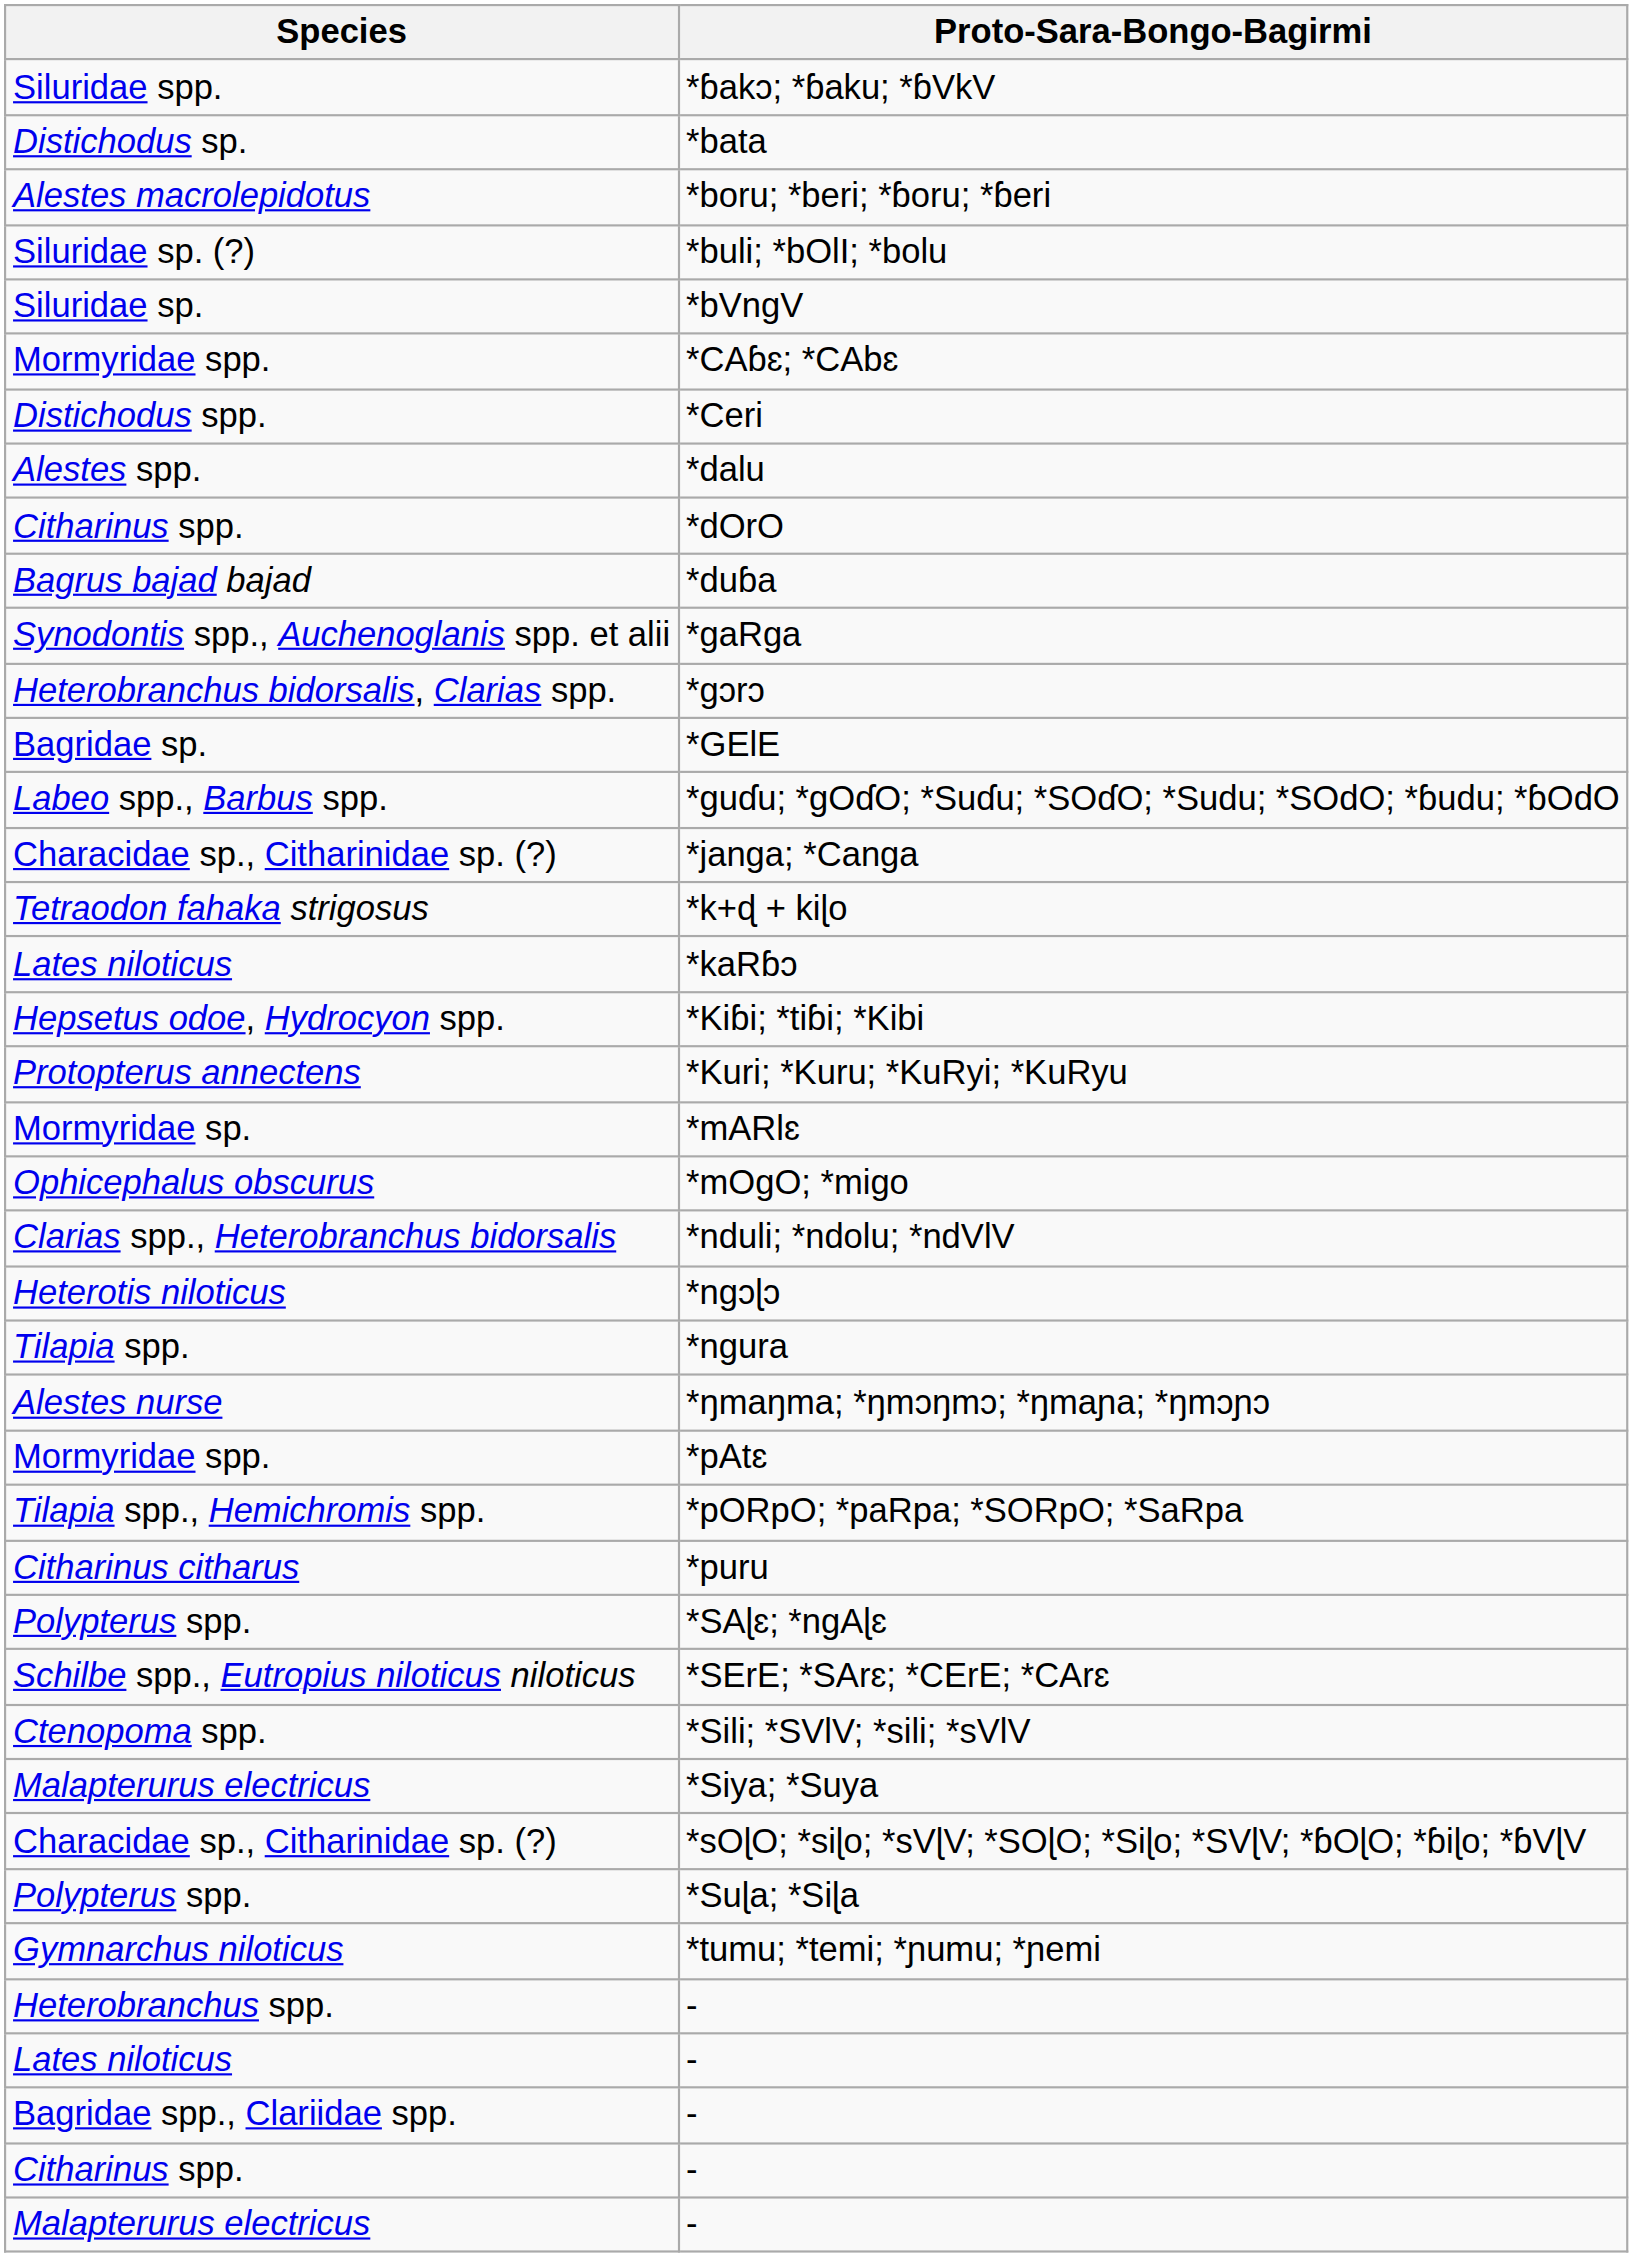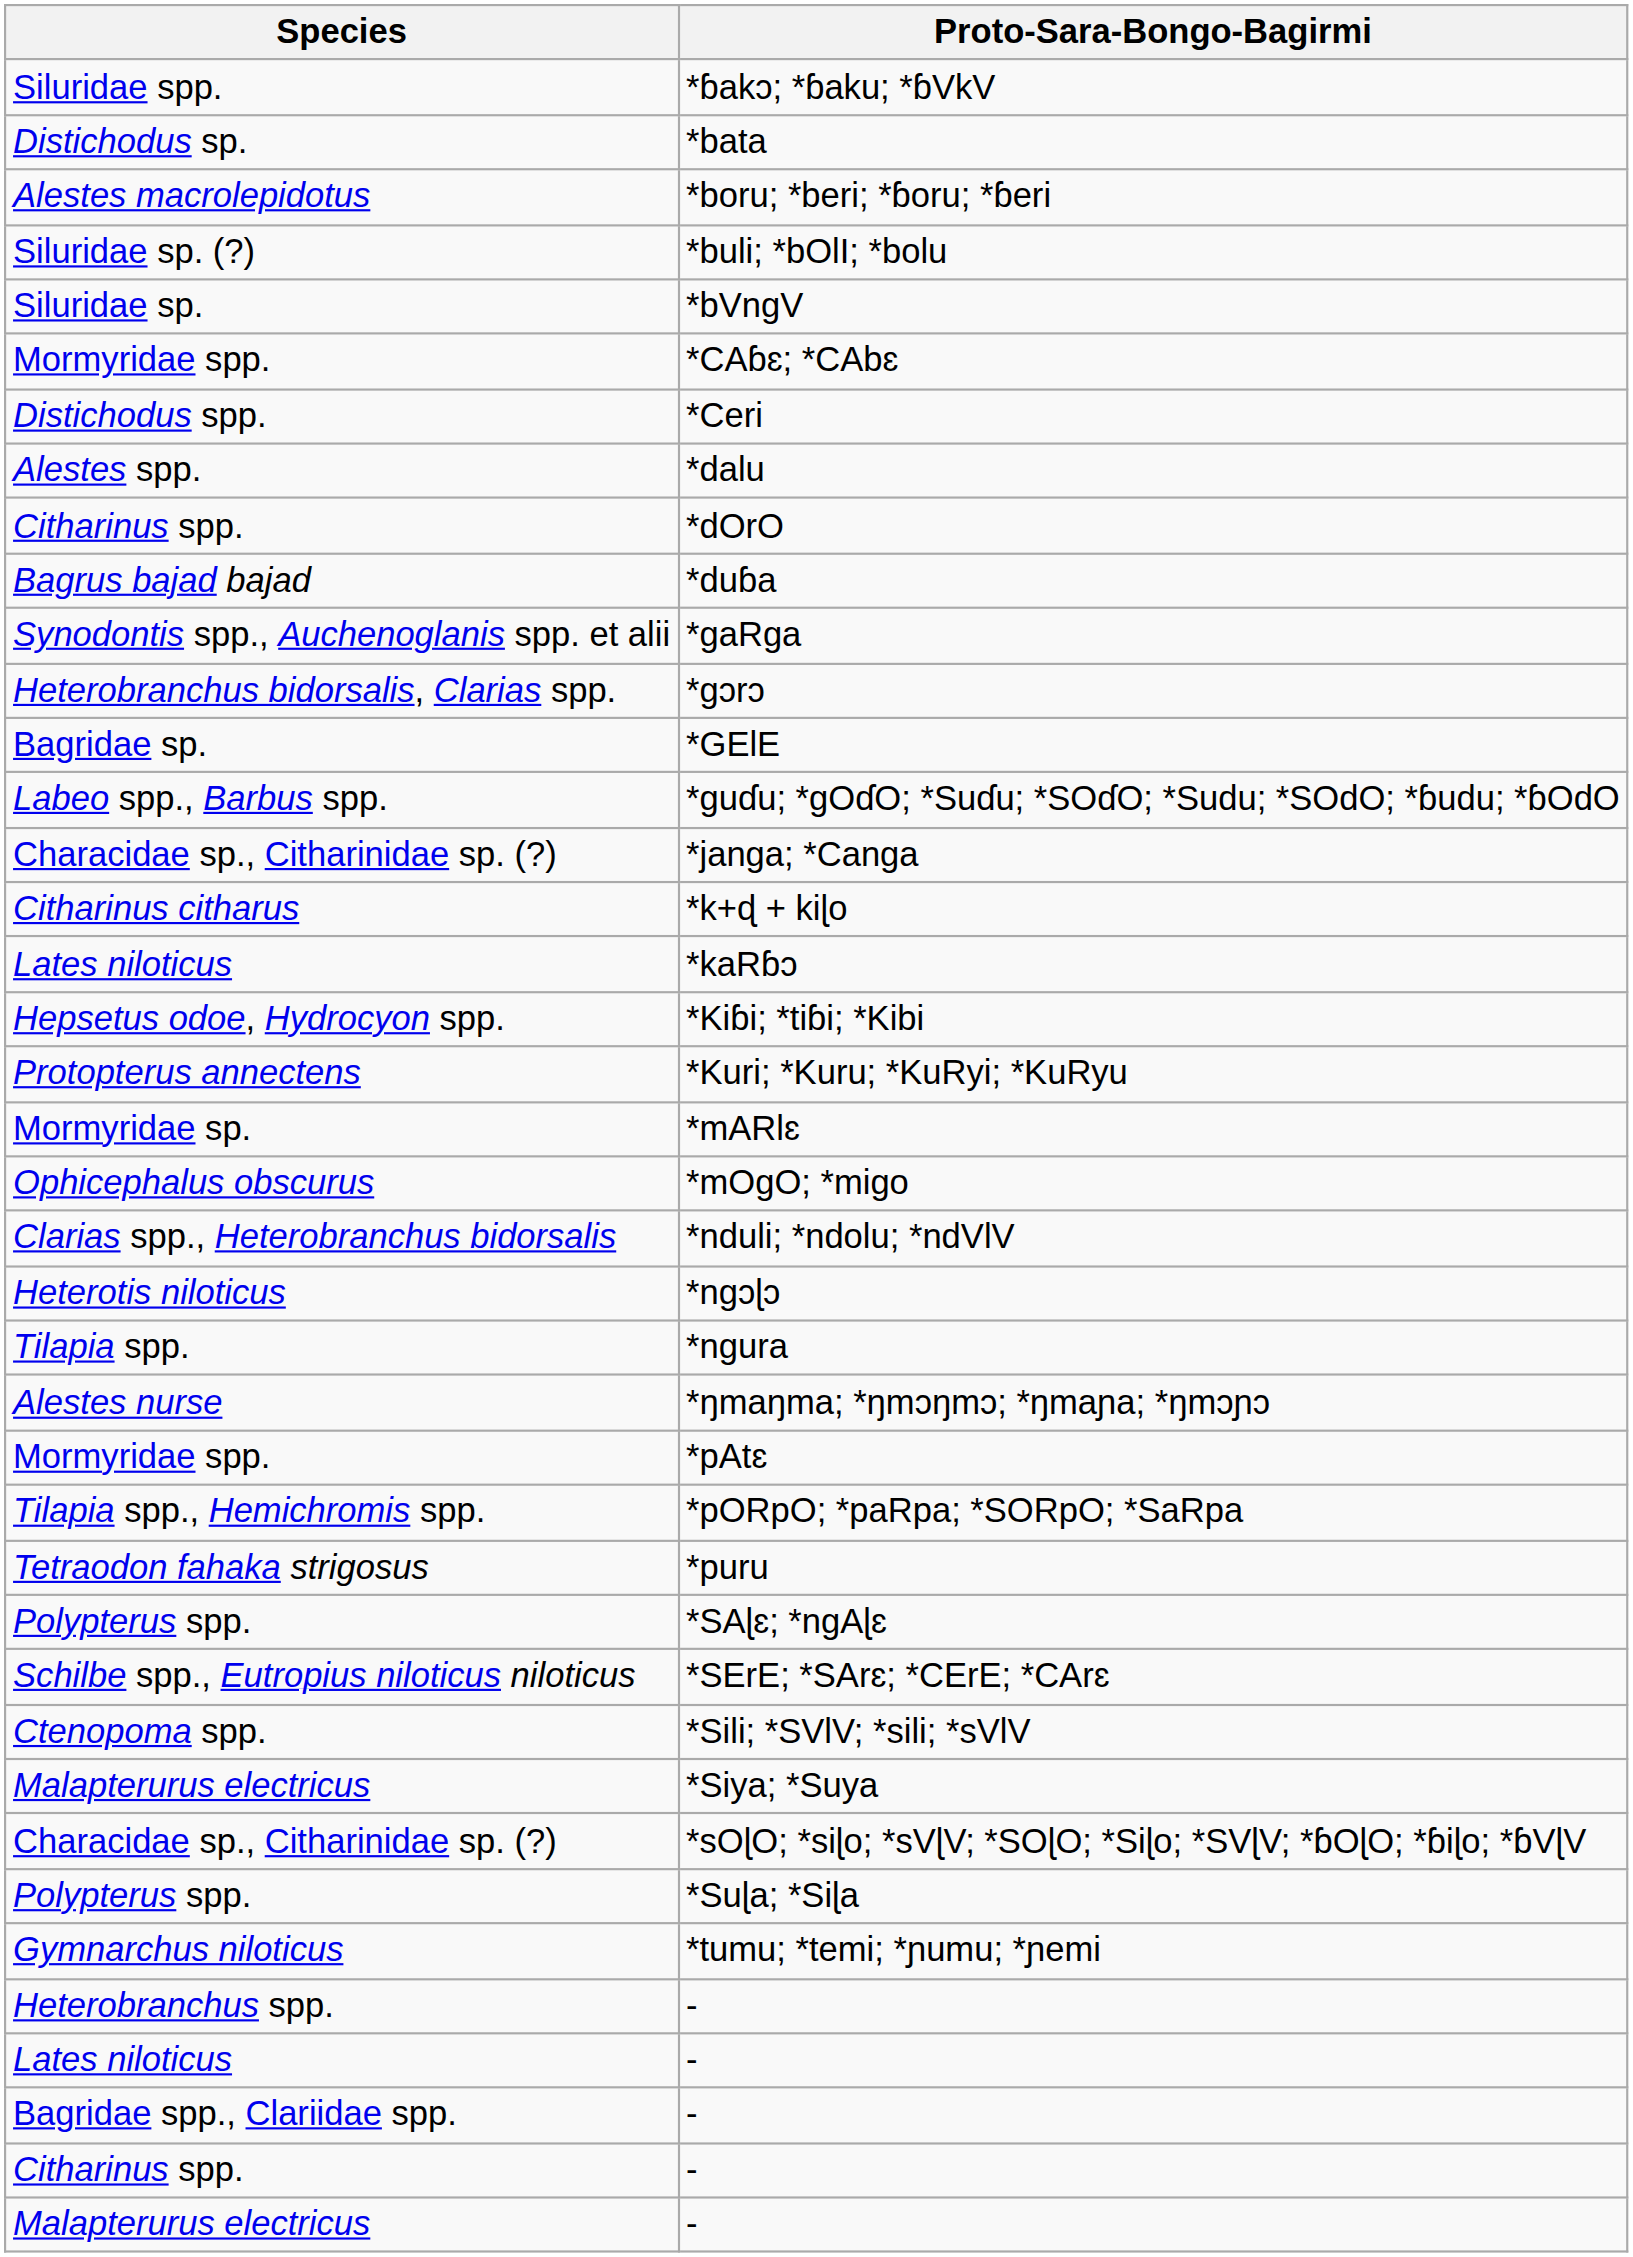(221, 908) Tetraodon fahaka strigosus -> (156, 908) Citharinus citharus
(156, 1566) Citharinus citharus -> (221, 1566) Tetraodon fahaka strigosus
